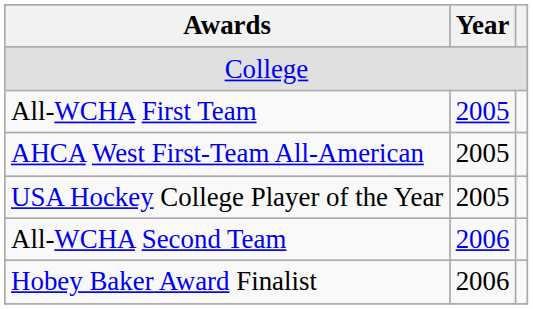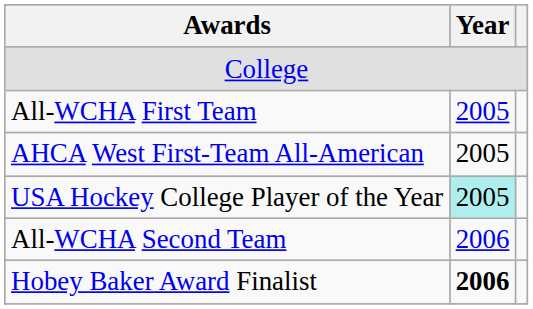(483, 196) no background -> (483, 196) paleturquoise background
(483, 281) normal -> (483, 281) bold
